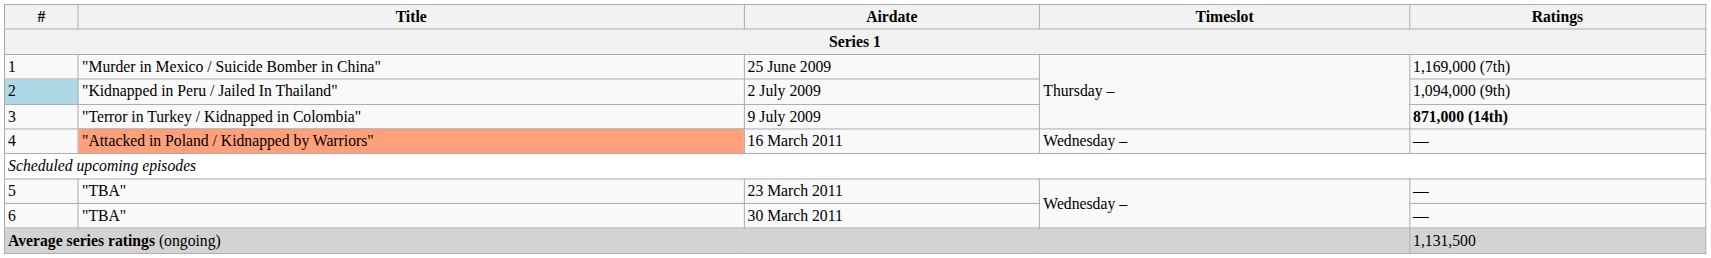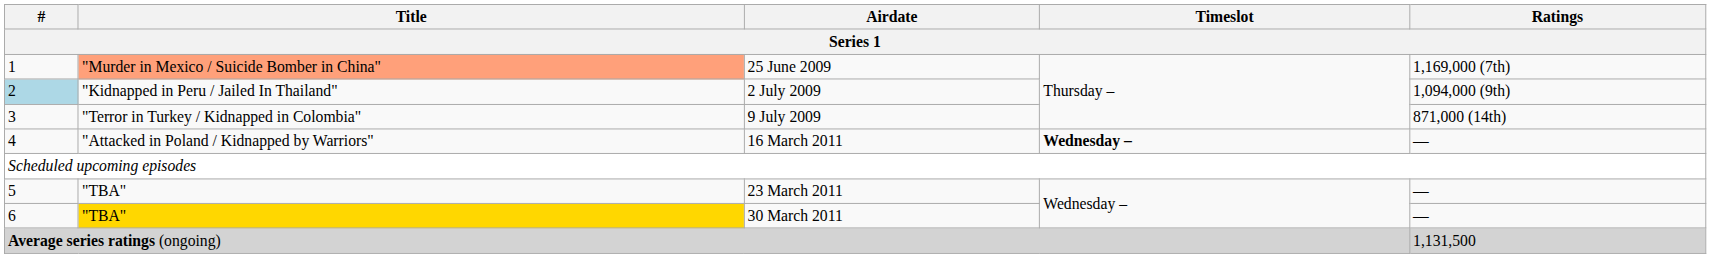(231, 66) no background -> (231, 66) lightsalmon background
(1461, 116) bold -> (1460, 116) normal
(228, 141) lightsalmon background -> (228, 141) no background
(1085, 141) normal -> (1088, 141) bold
(104, 215) no background -> (104, 215) gold background
